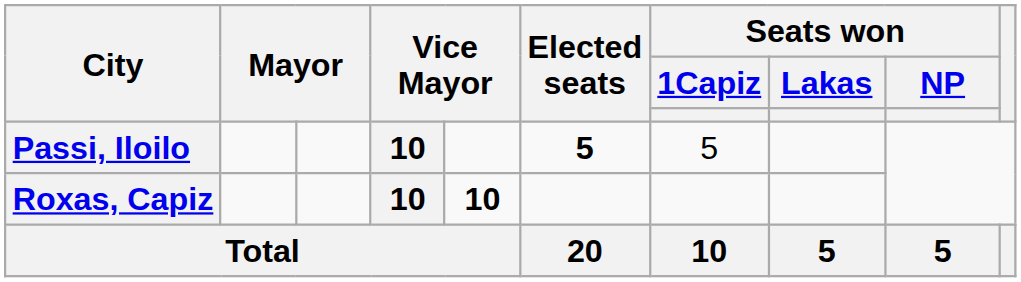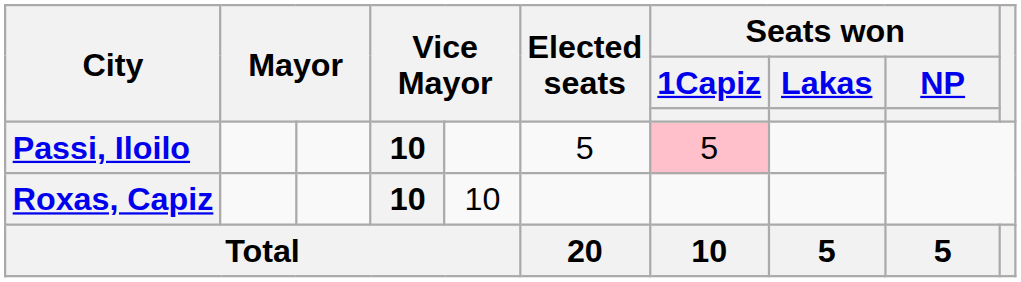(585, 148) bold -> (585, 148) normal
(709, 148) no background -> (709, 148) pink background
(483, 199) bold -> (483, 199) normal
